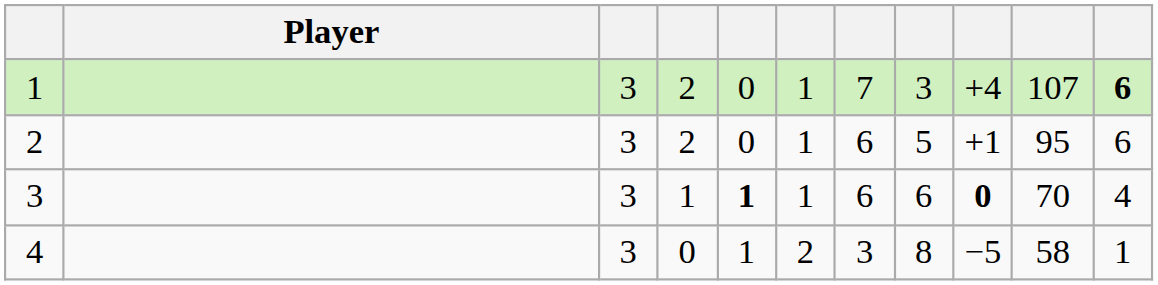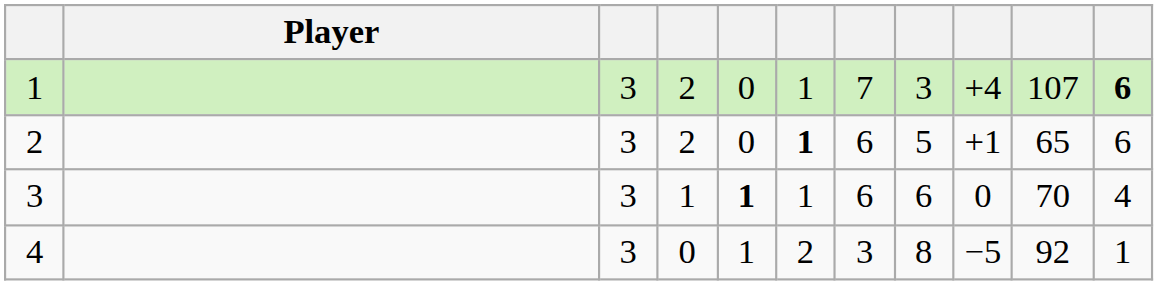(805, 141) normal -> (805, 141) bold
(1053, 141) 95 -> (1053, 141) 65
(983, 196) bold -> (983, 196) normal
(1053, 251) 58 -> (1053, 251) 92
